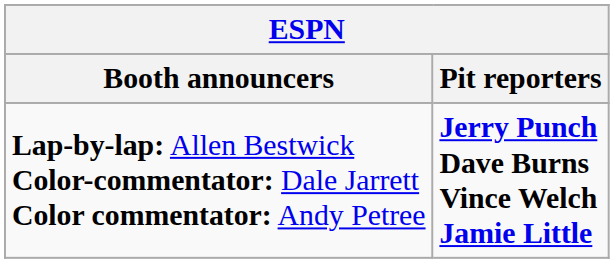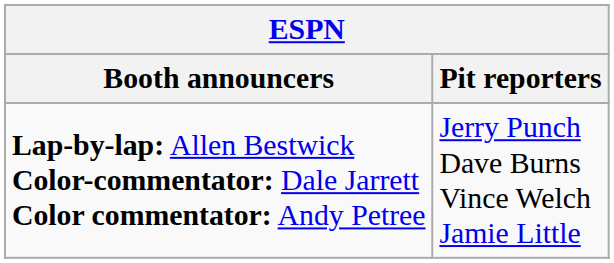(518, 180) bold -> (515, 180) normal
